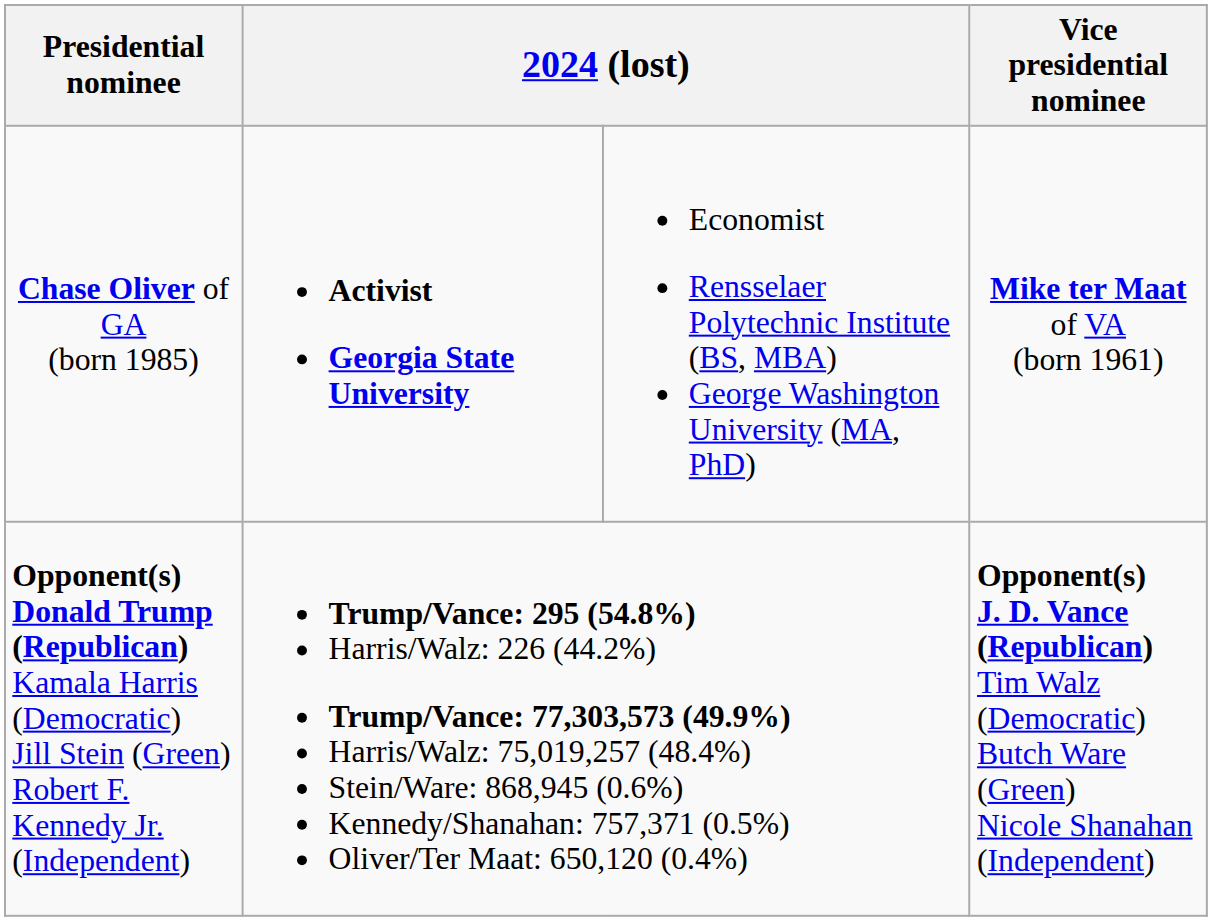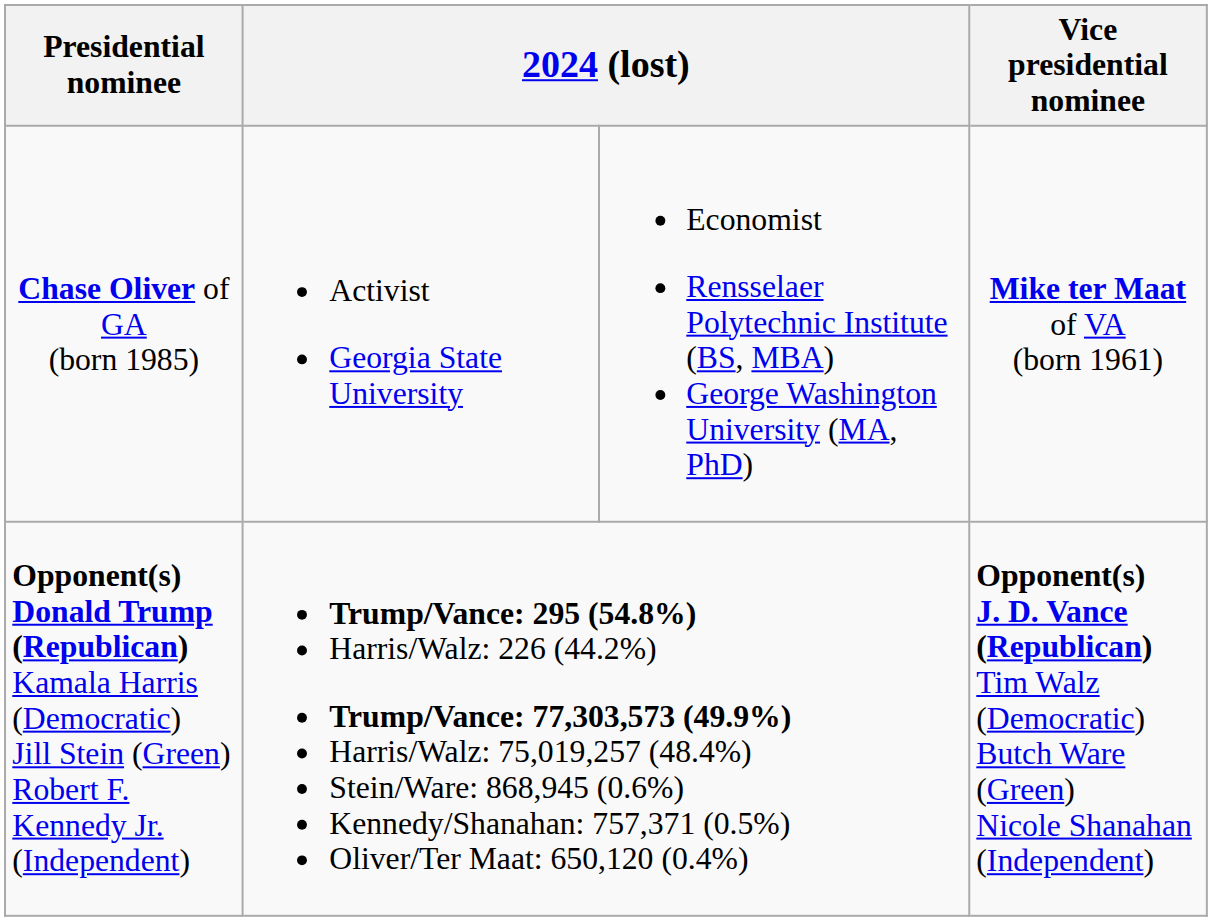(422, 342) bold -> (421, 342) normal
